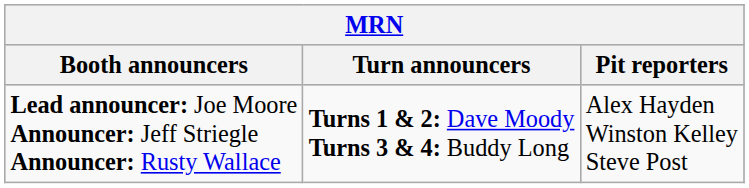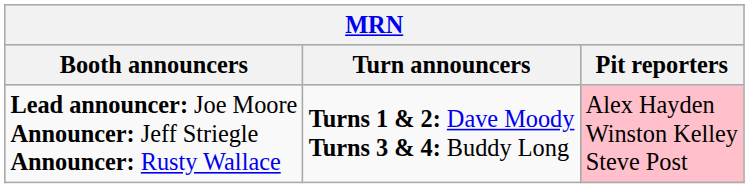(662, 133) no background -> (662, 133) pink background
